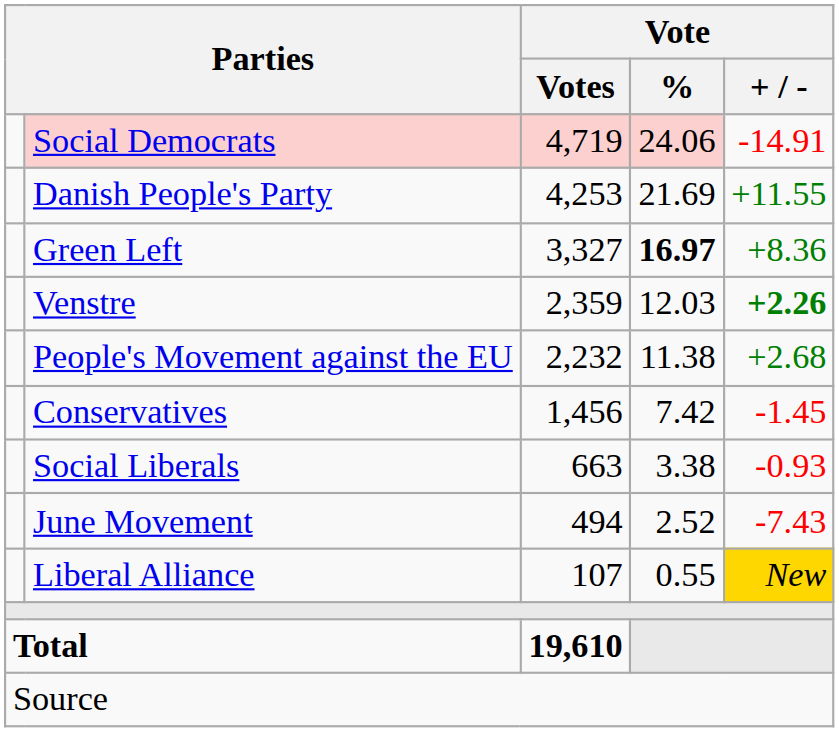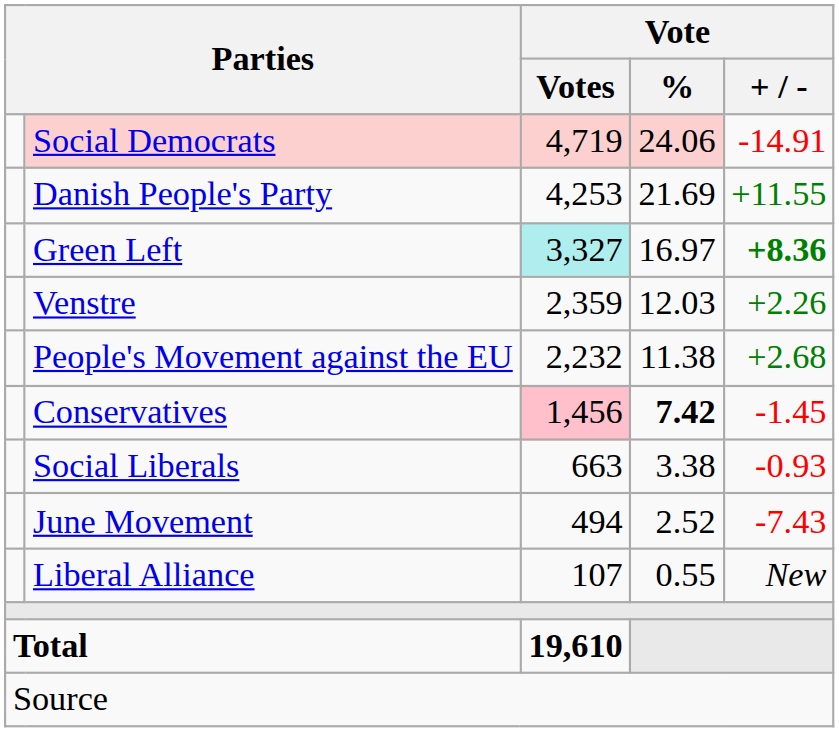(584, 248) no background -> (584, 248) paleturquoise background
(677, 248) bold -> (677, 248) normal
(787, 248) normal -> (787, 248) bold
(787, 303) bold -> (787, 303) normal
(584, 411) no background -> (584, 411) pink background
(686, 411) normal -> (686, 411) bold
(796, 574) gold background -> (796, 574) no background
